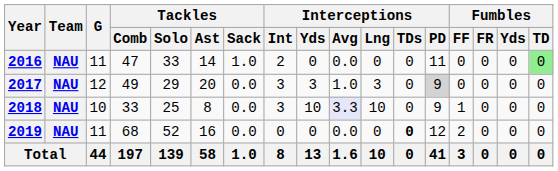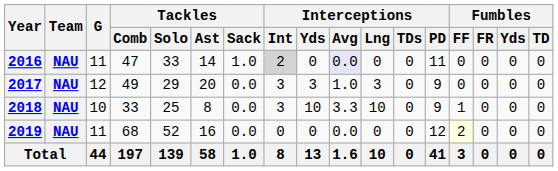(281, 62) no background -> (281, 62) lightgrey background
(345, 62) no background -> (345, 62) lavender background
(541, 62) lightgreen background -> (541, 62) no background
(438, 85) lightgrey background -> (438, 85) no background
(345, 108) lavender background -> (345, 108) no background
(410, 132) bold -> (410, 132) normal
(461, 132) no background -> (461, 132) lightyellow background
